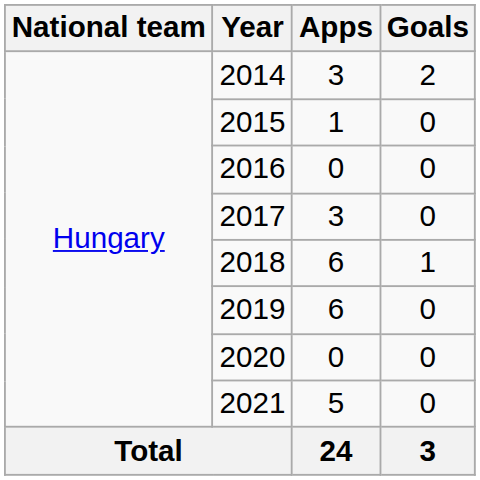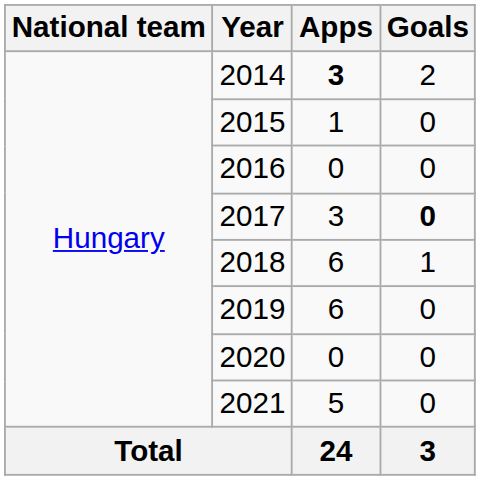(336, 74) normal -> (336, 74) bold
(428, 215) normal -> (428, 215) bold
